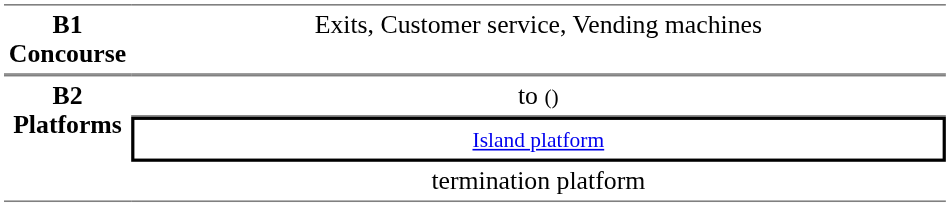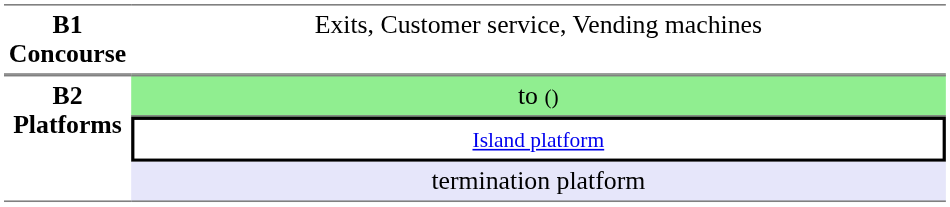(538, 95) no background -> (538, 95) lightgreen background
(538, 180) no background -> (538, 180) lavender background
